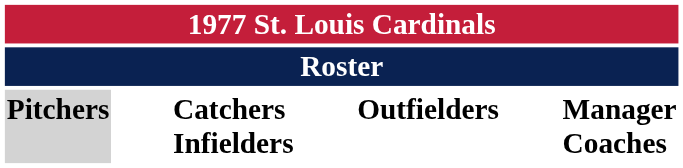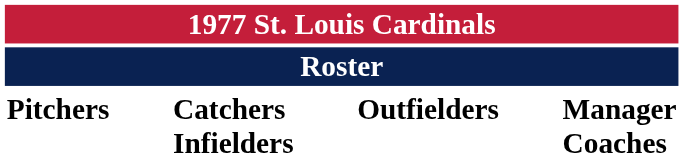(58, 108) lightgrey background -> (58, 108) no background
